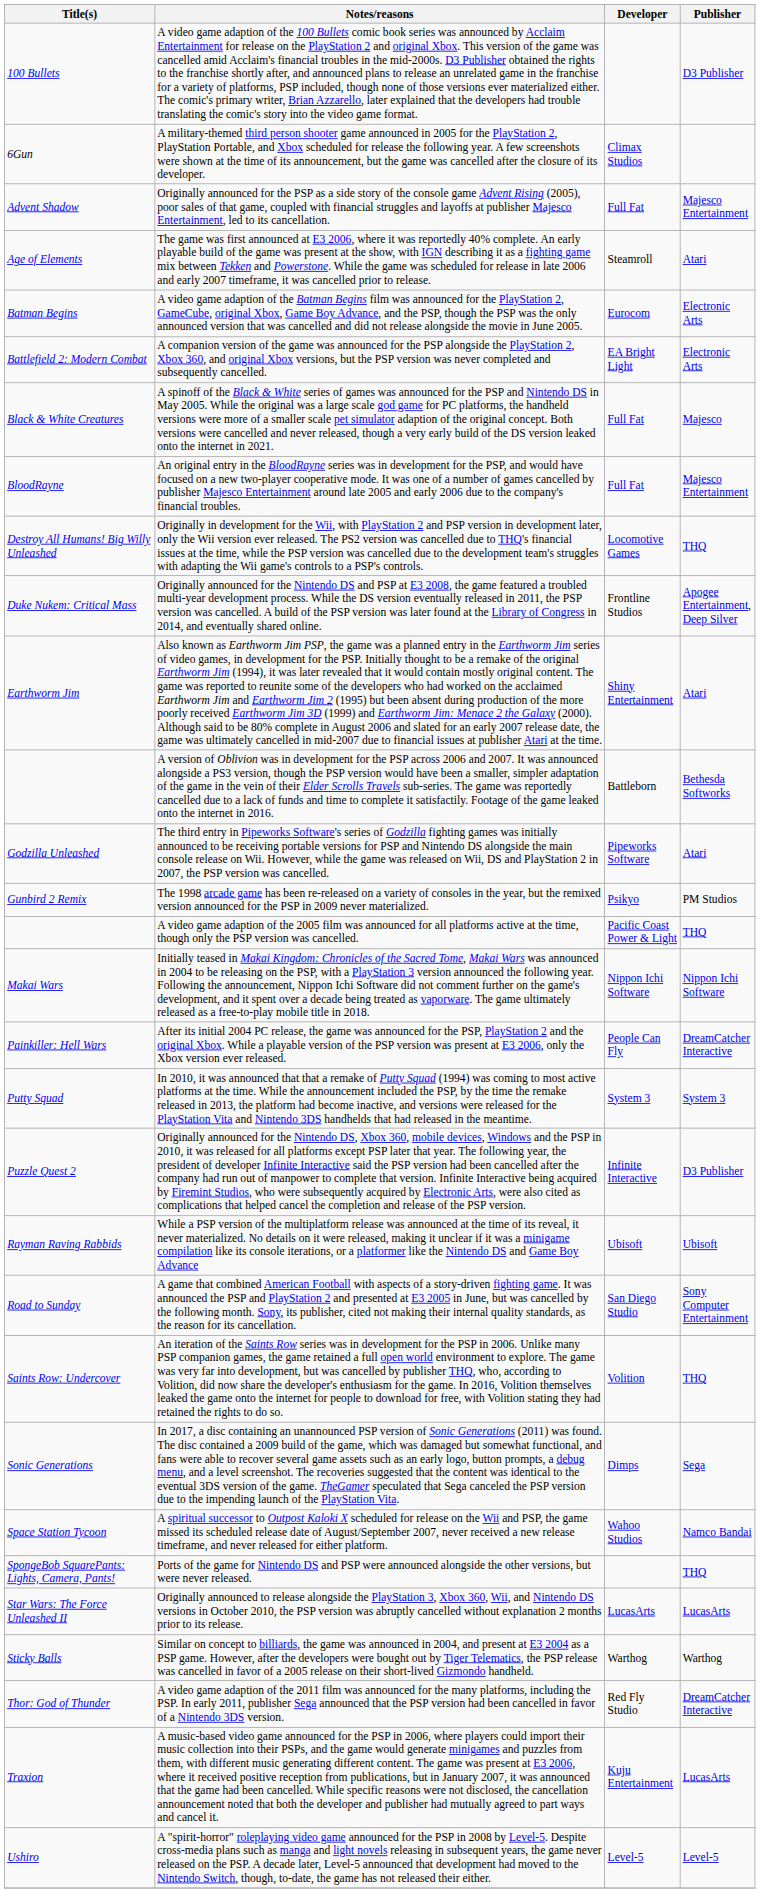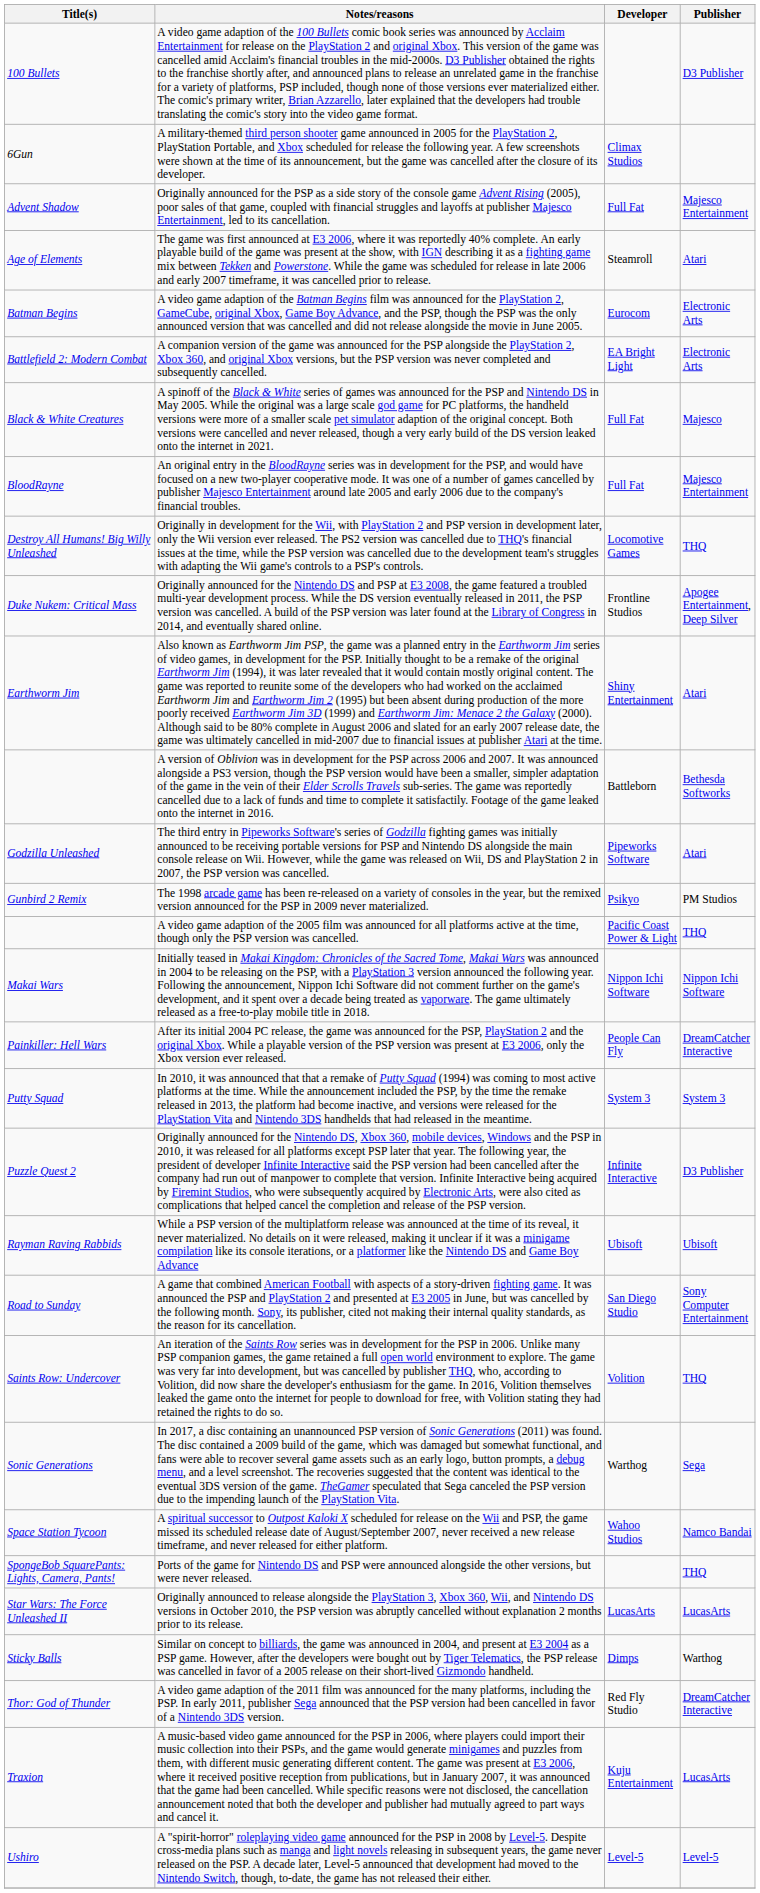(623, 1465) Dimps -> (627, 1465) Warthog
(627, 1657) Warthog -> (623, 1657) Dimps
